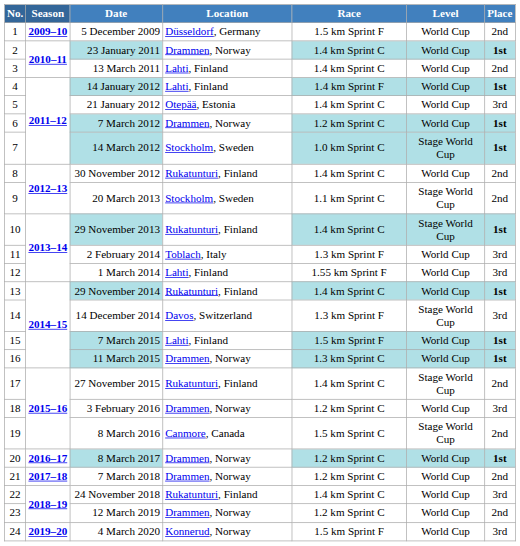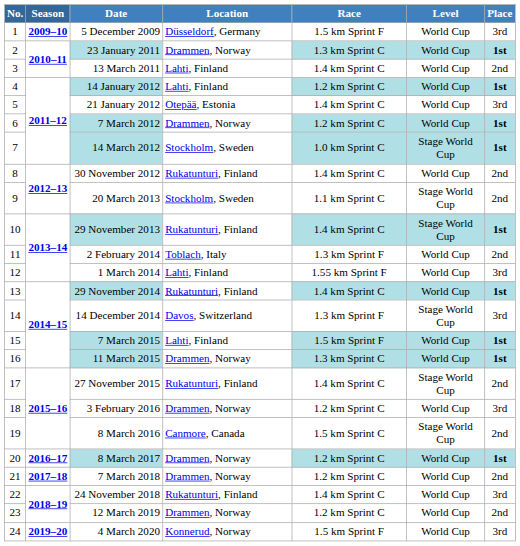(500, 32) 2nd -> (500, 32) 3rd
(349, 50) 1.4 km Sprint C -> (349, 50) 1.3 km Sprint C
(349, 87) 1.4 km Sprint F -> (349, 87) 1.2 km Sprint C
(500, 254) 3rd -> (500, 254) 2nd
